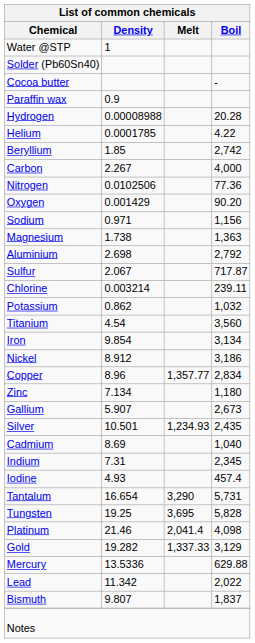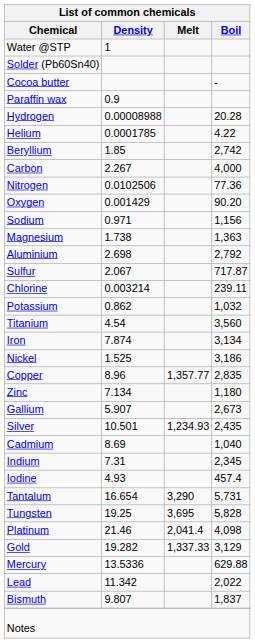(118, 340) 9.854 -> (118, 340) 7.874
(118, 358) 8.912 -> (118, 358) 1.525
(228, 375) 2,834 -> (228, 375) 2,835
